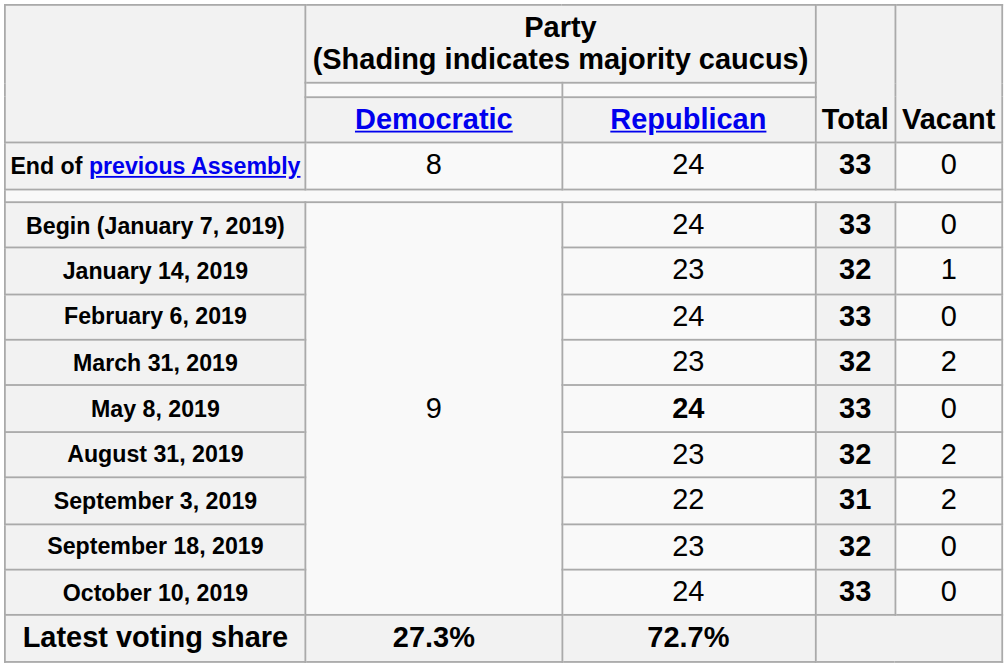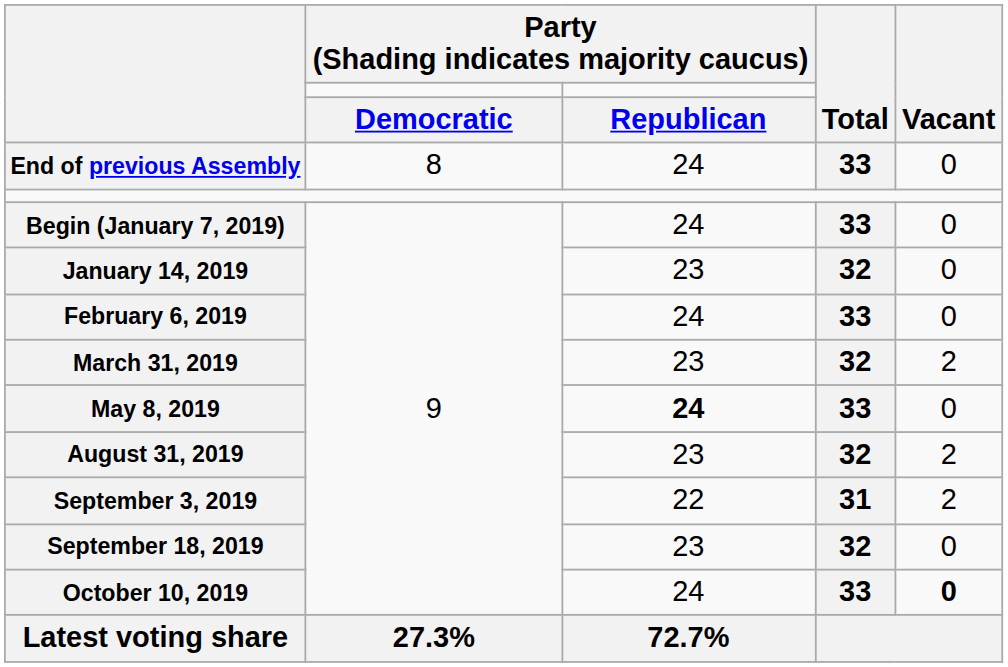(949, 270) 1 -> (949, 270) 0
(949, 591) normal -> (949, 591) bold
